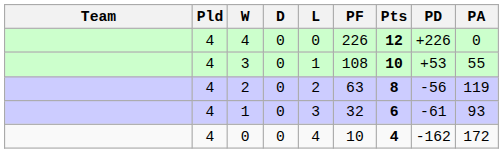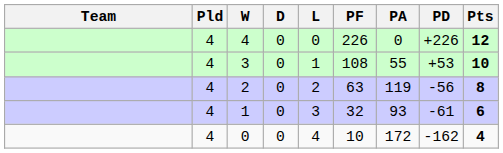columns swapped: (476, 17) <-> (394, 17)
